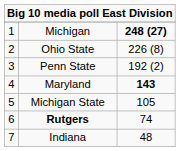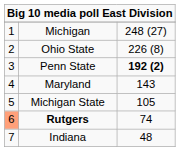(146, 31) bold -> (146, 31) normal
(146, 66) normal -> (146, 66) bold
(146, 84) bold -> (146, 84) normal
(11, 120) no background -> (11, 120) lightsalmon background
